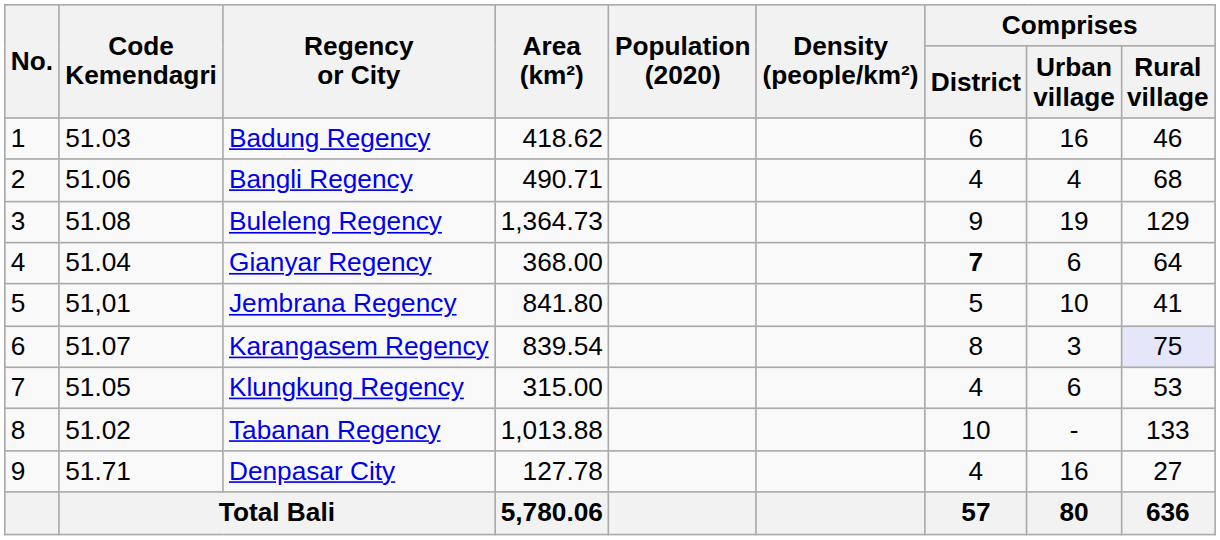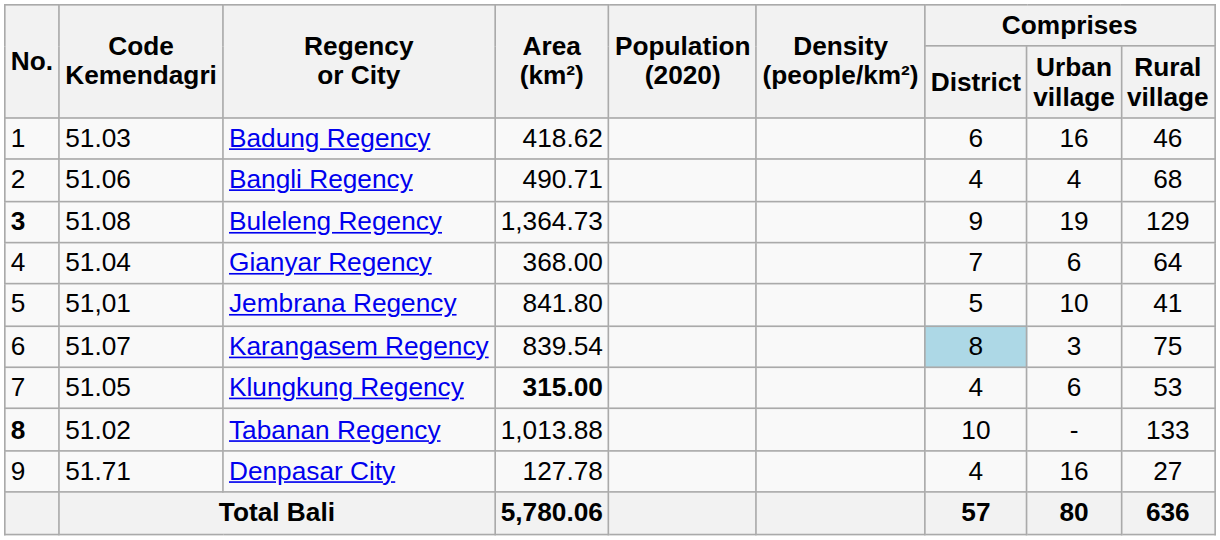(18, 221) normal -> (18, 221) bold
(976, 262) bold -> (976, 262) normal
(976, 346) no background -> (976, 346) lightblue background
(1168, 346) lavender background -> (1168, 346) no background
(563, 387) normal -> (563, 387) bold
(18, 429) normal -> (18, 429) bold
